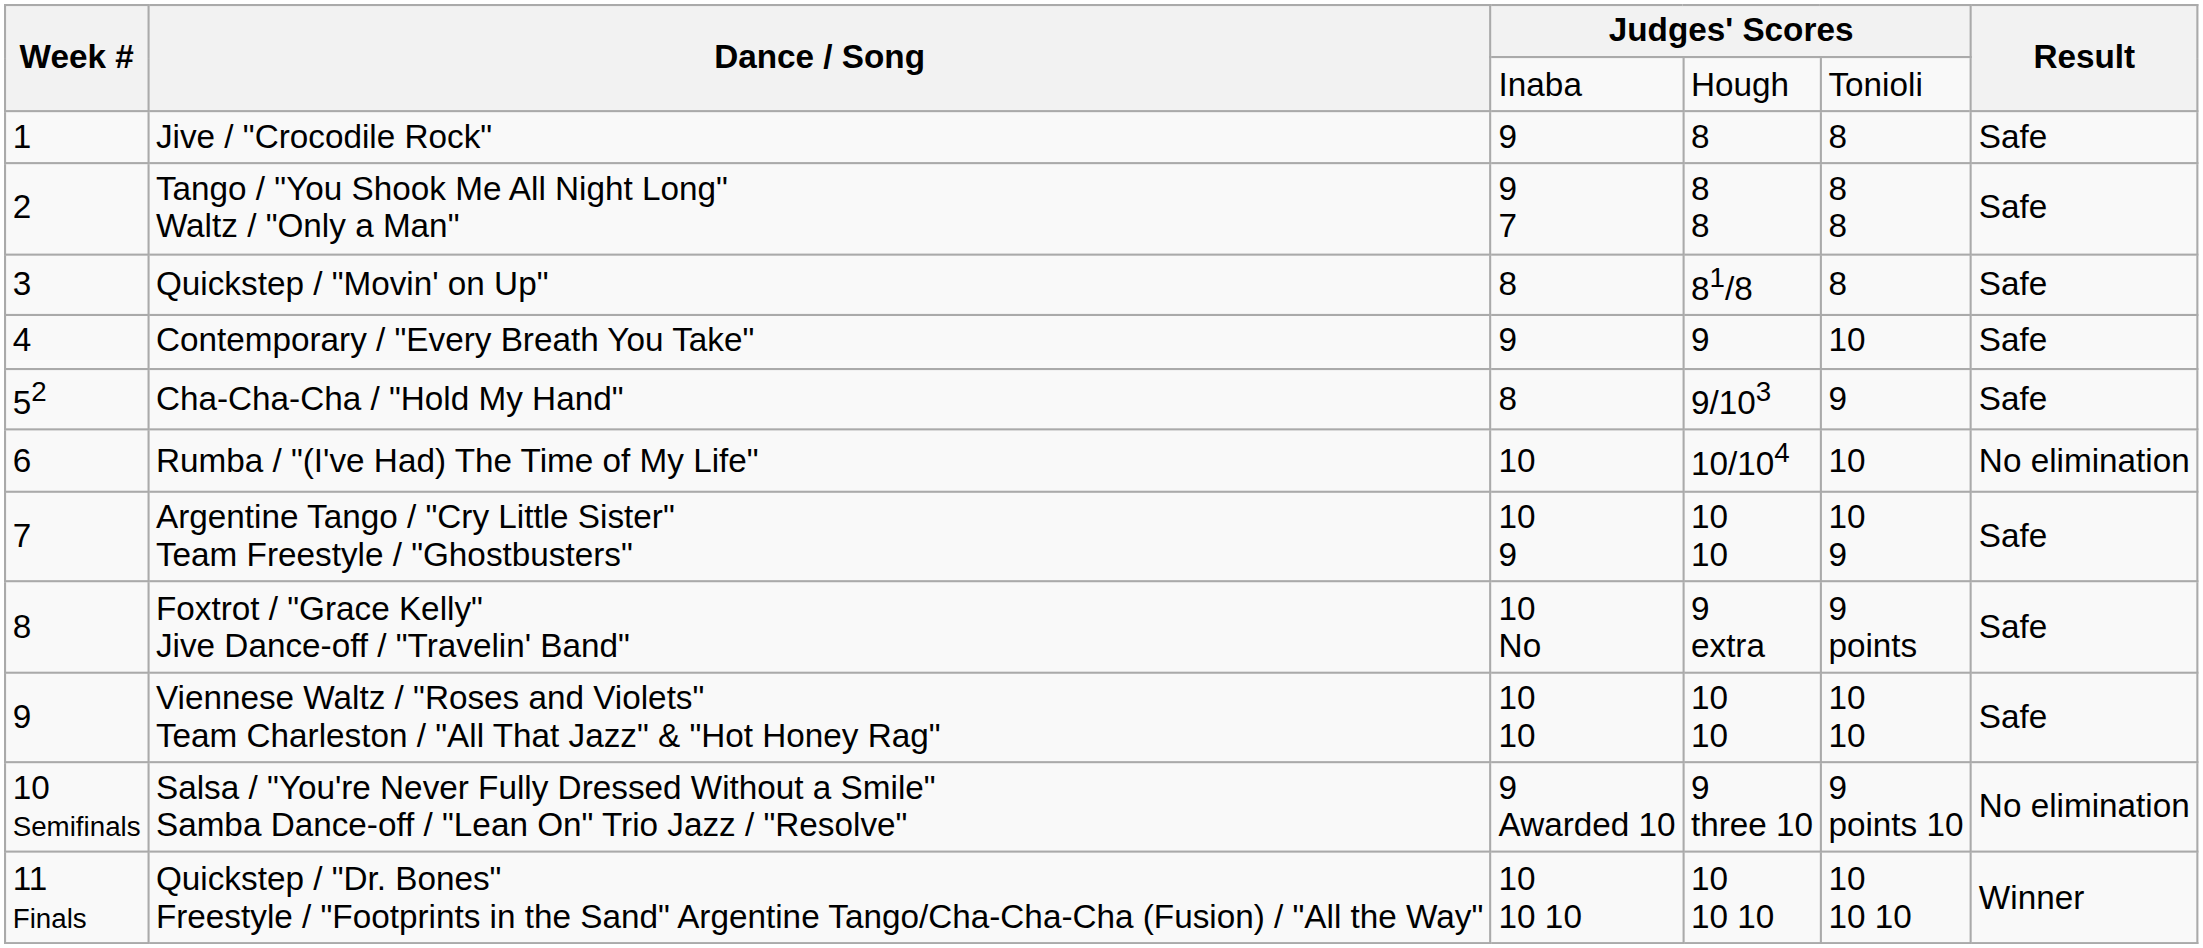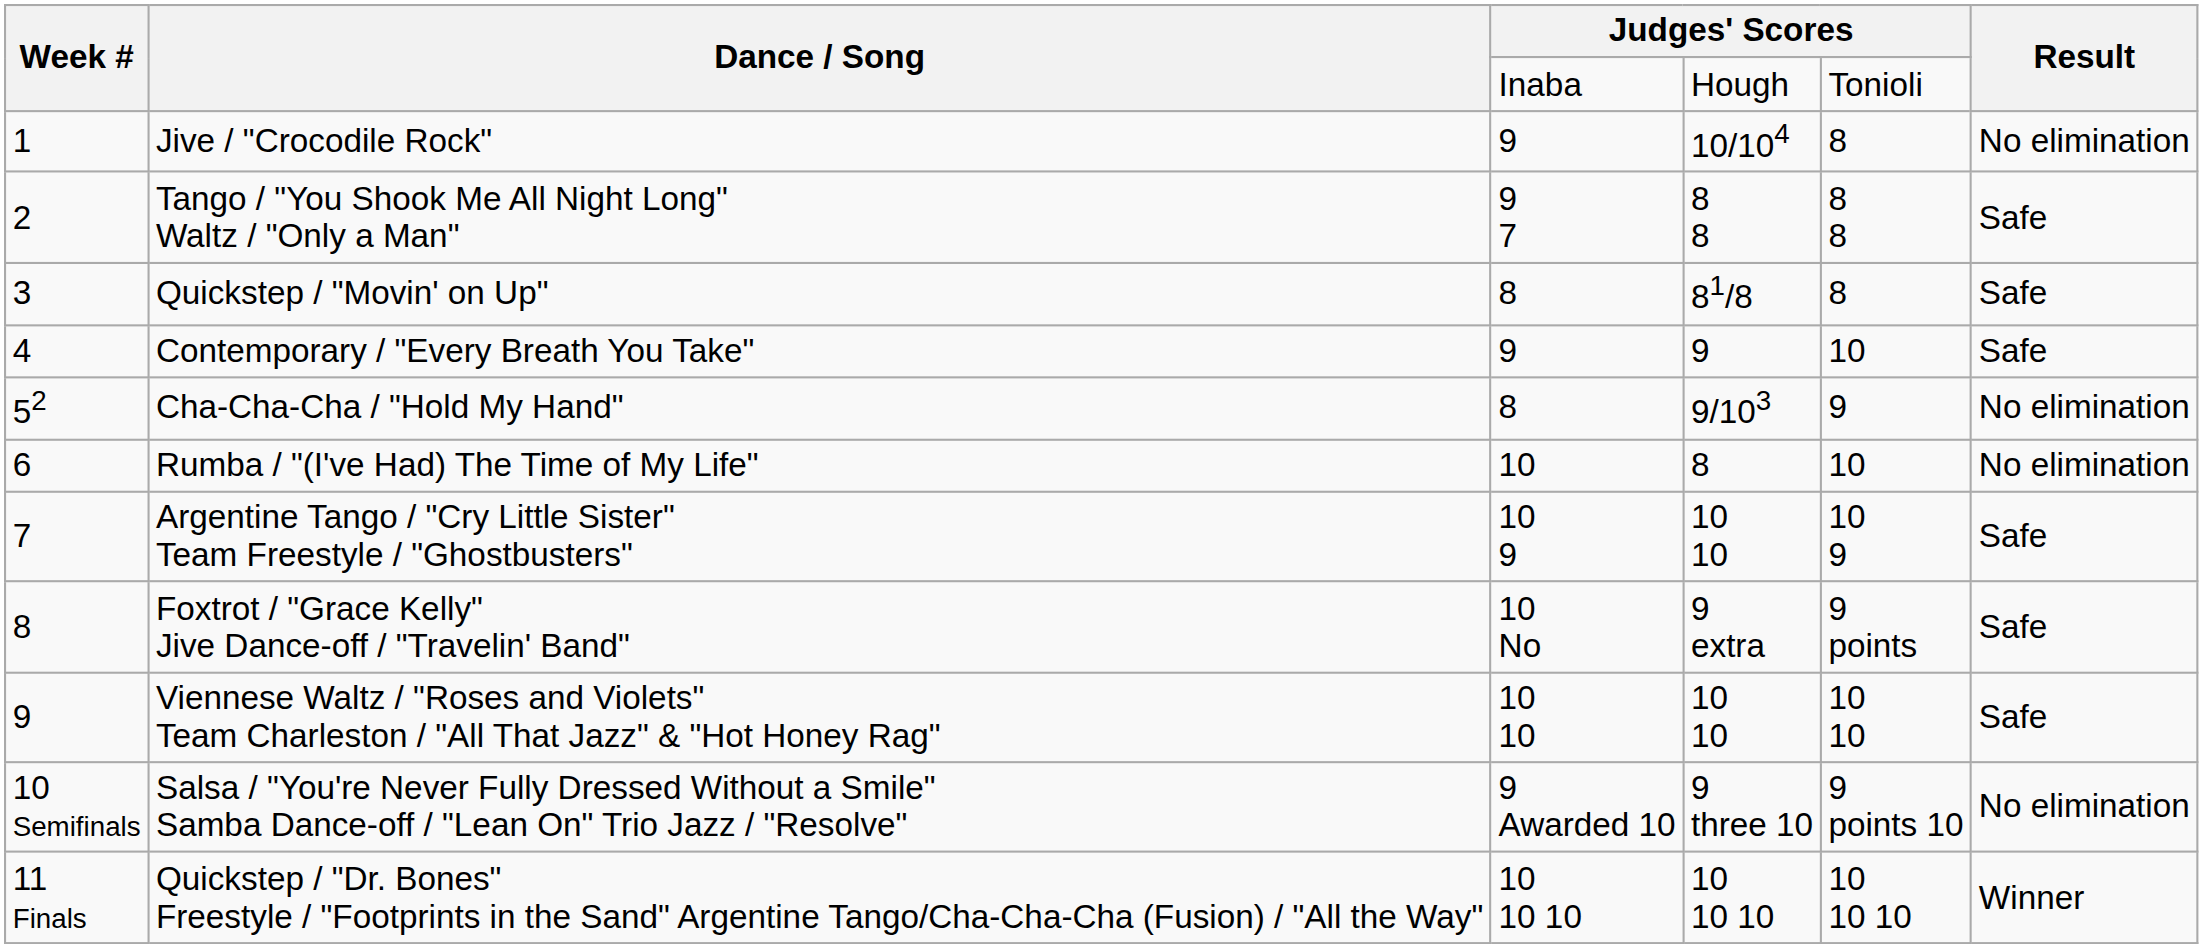(1700, 136) 8 -> (1740, 140) 10/104
(2013, 136) Safe -> (2084, 140) No elimination
(2013, 398) Safe -> (2084, 407) No elimination
(1740, 460) 10/104 -> (1700, 464) 8
